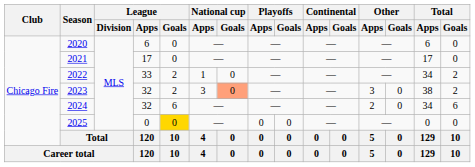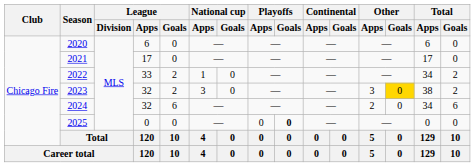(233, 91) lightsalmon background -> (233, 91) no background
(400, 91) no background -> (400, 91) gold background
(175, 122) gold background -> (175, 122) no background
(289, 122) normal -> (289, 122) bold
